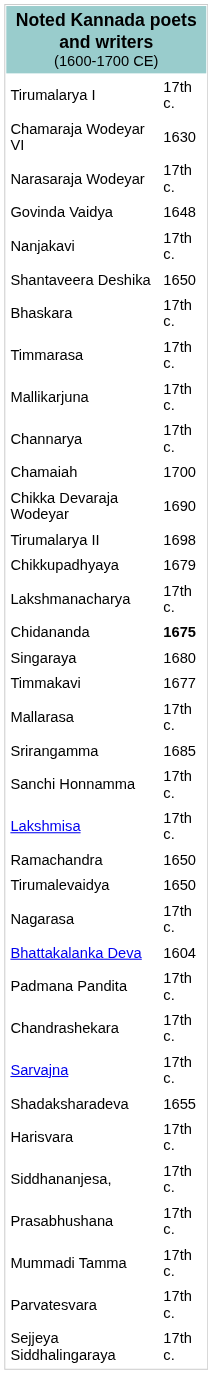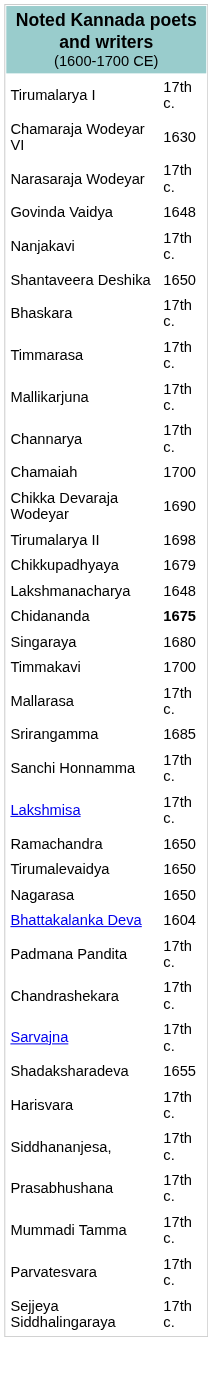(178, 599) 17th c. -> (180, 590) 1648
(180, 683) 1677 -> (180, 667) 1700
(178, 919) 17th c. -> (180, 894) 1650
